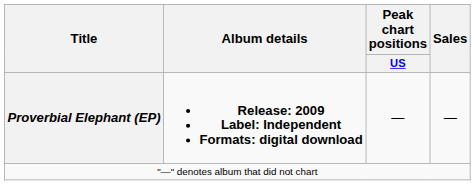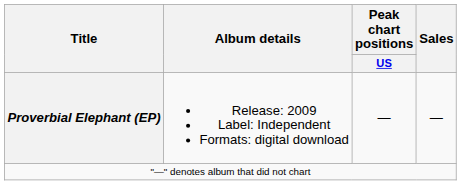(265, 125) bold -> (258, 125) normal
